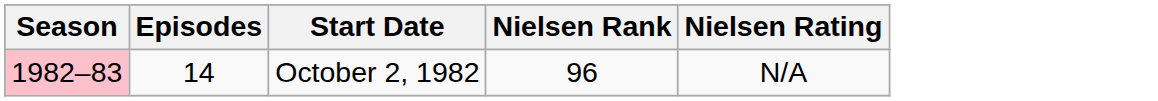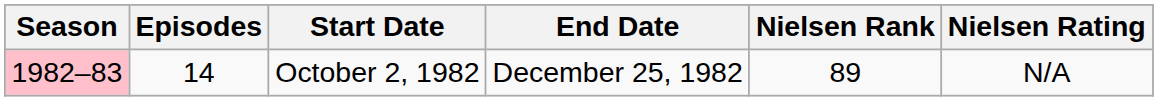+ column: (618, 27)
(582, 72) 96 -> (845, 72) 89
